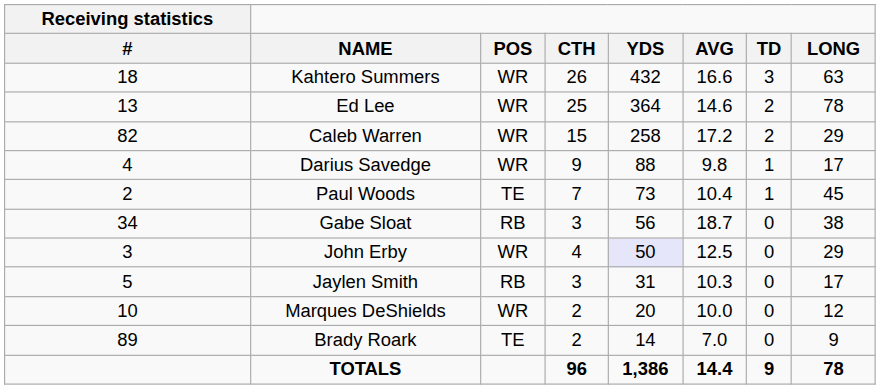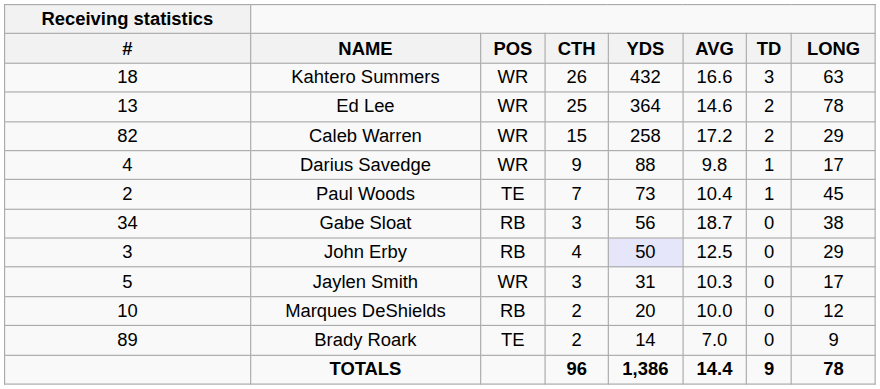(513, 252) WR -> (513, 252) RB
(513, 281) RB -> (513, 281) WR
(513, 310) WR -> (513, 310) RB
